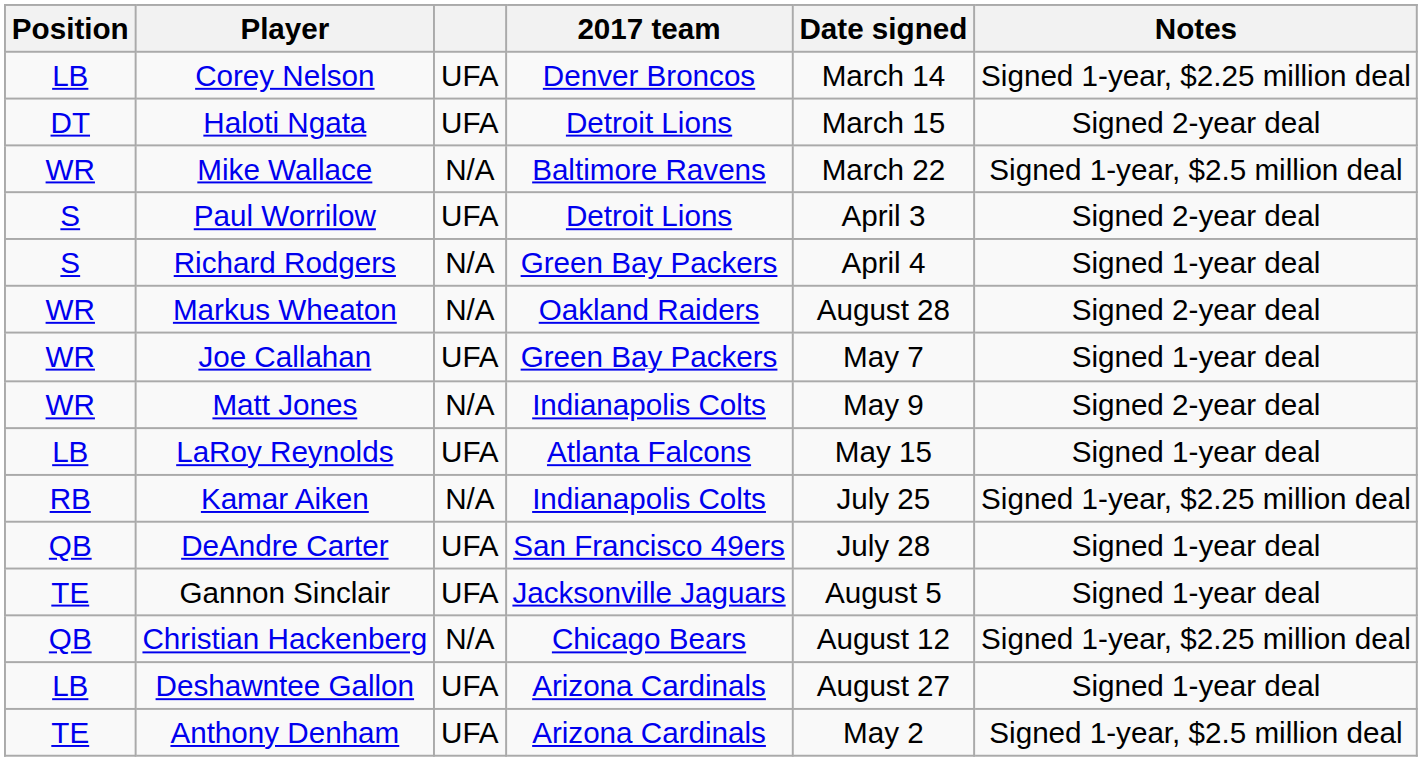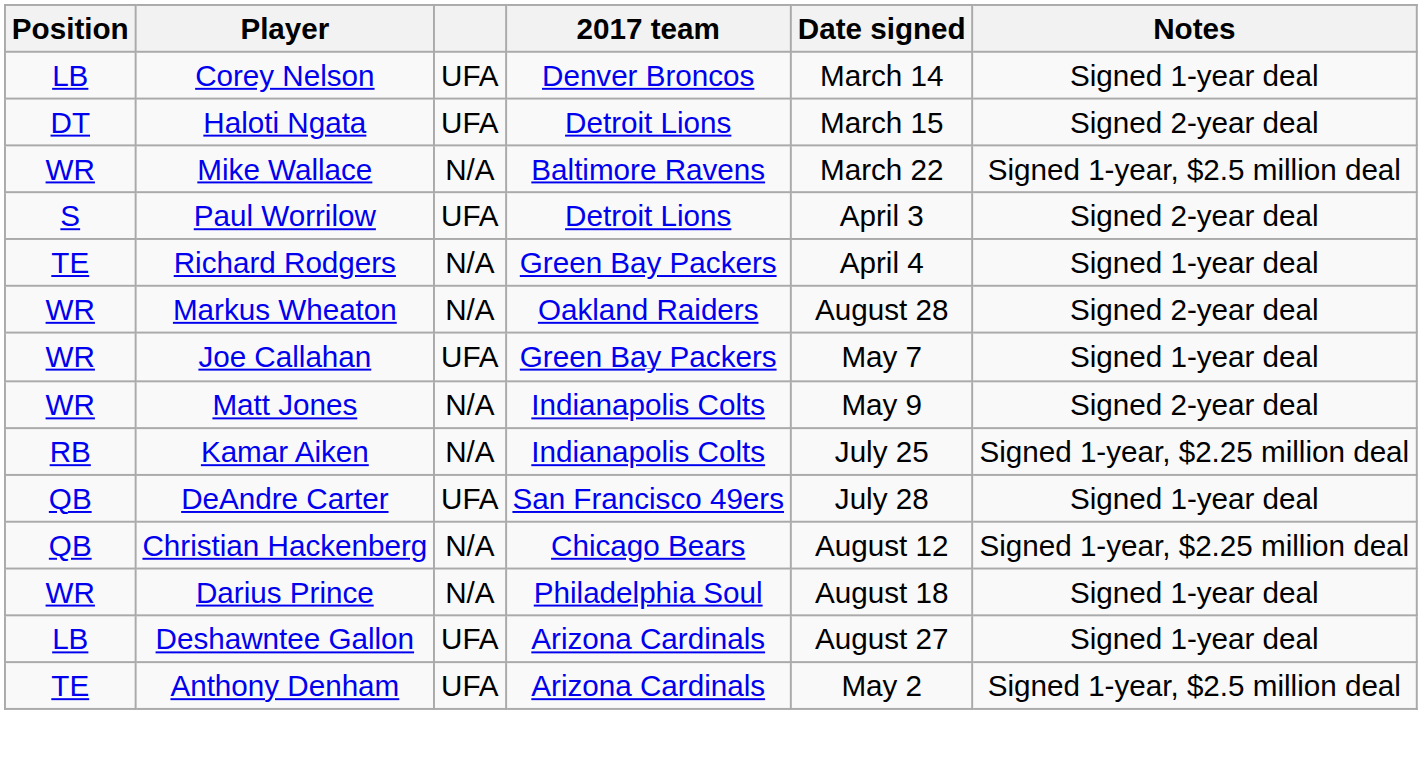(1196, 76) Signed 1-year, $2.25 million deal -> (1194, 76) Signed 1-year deal
(70, 263) S -> (70, 263) TE
- row: (285, 451)
- row: (285, 592)
+ row: (285, 592)
